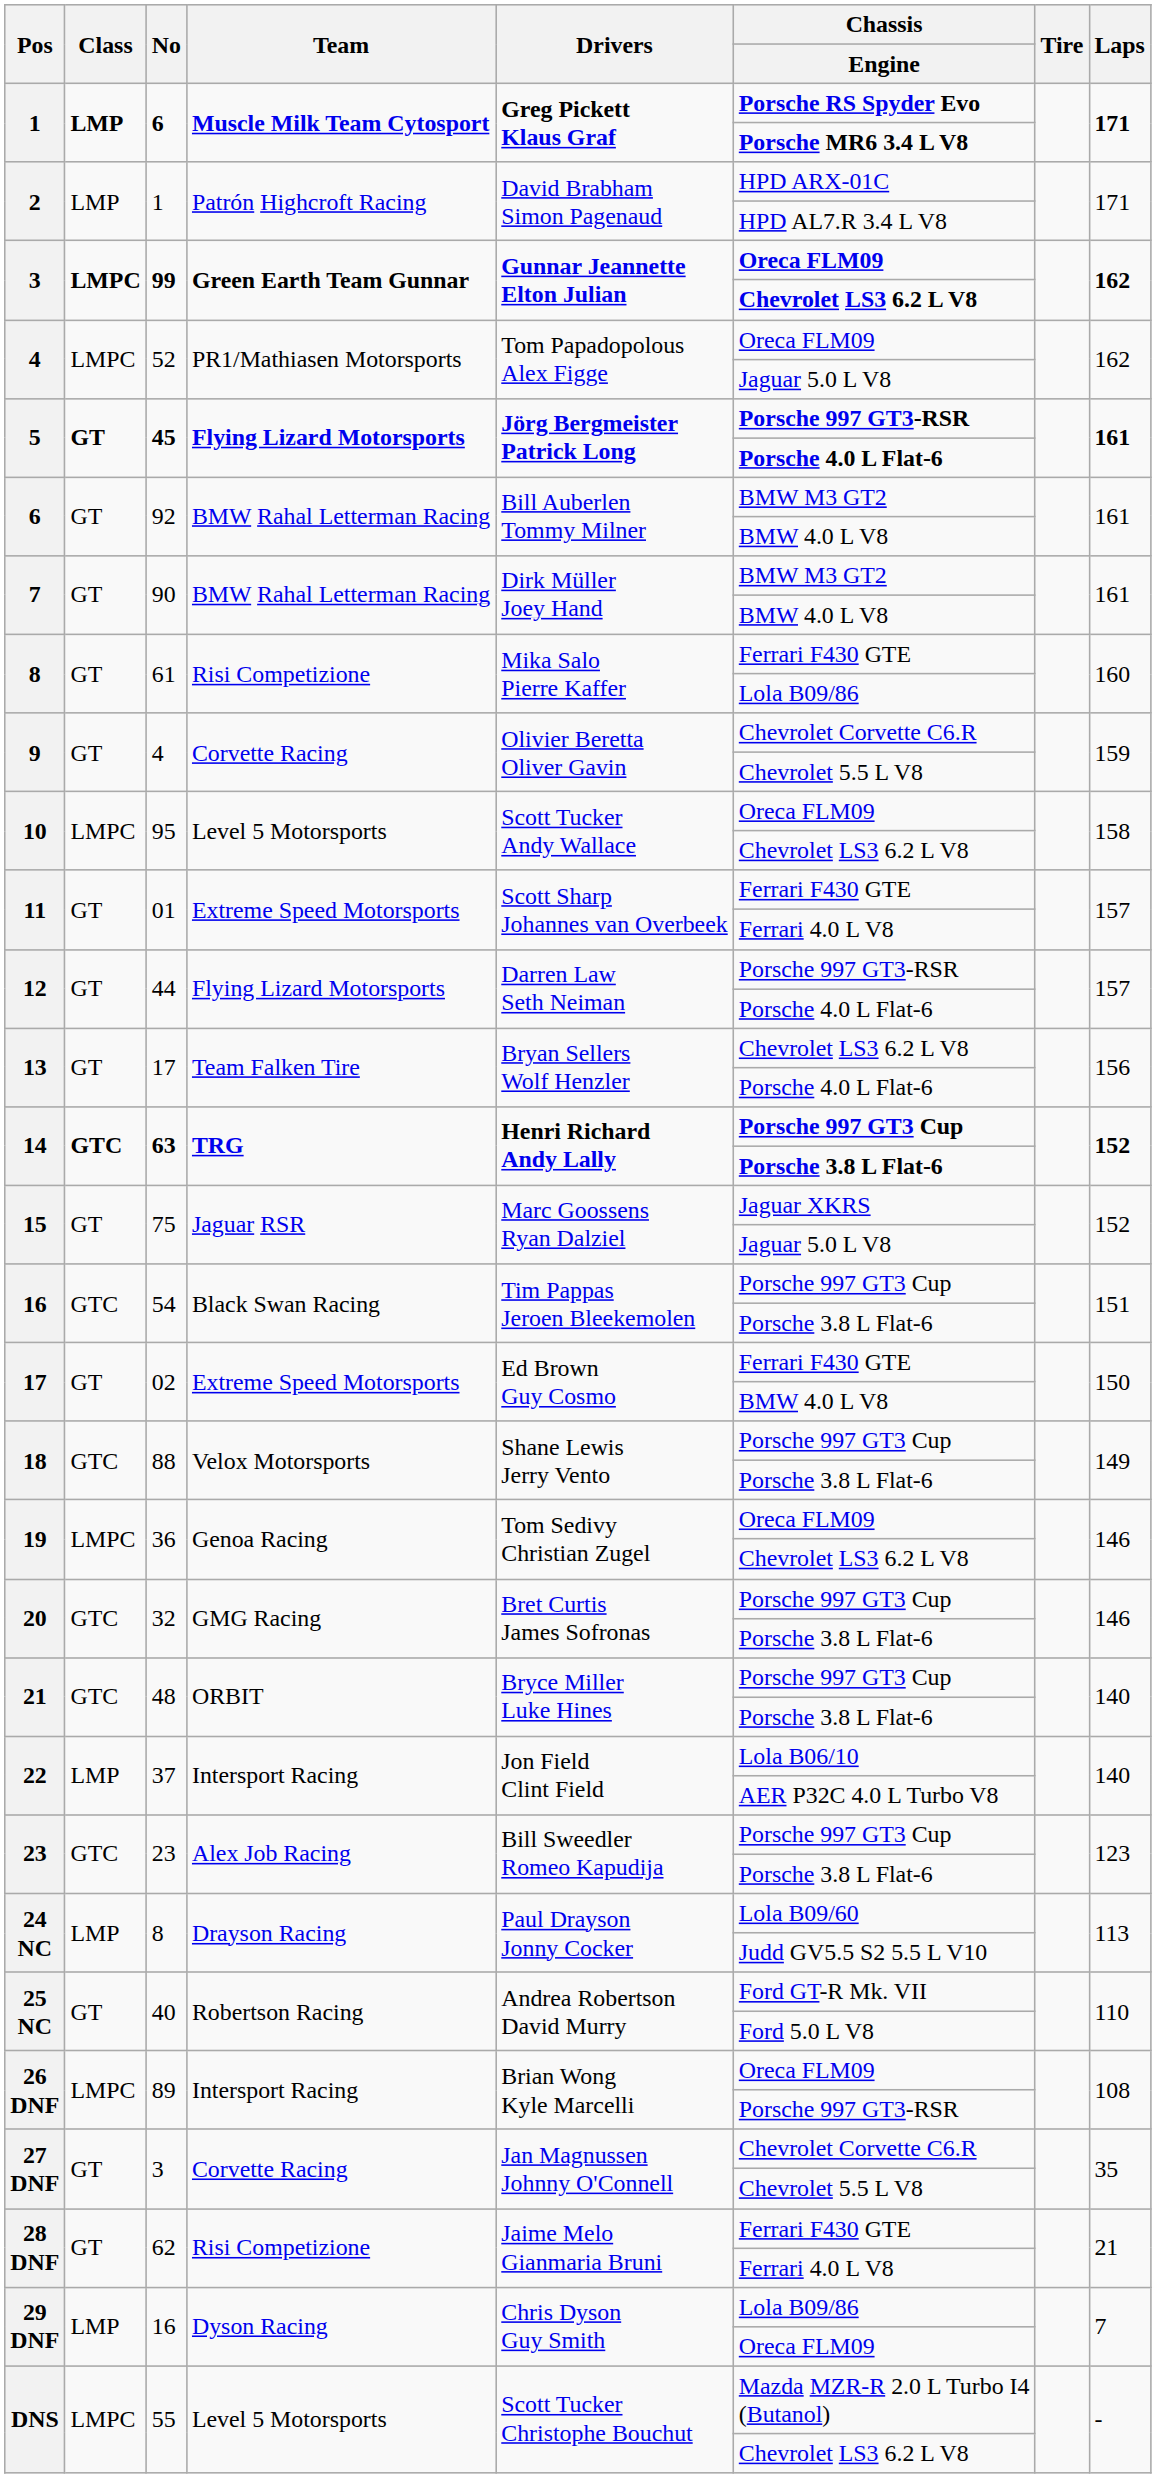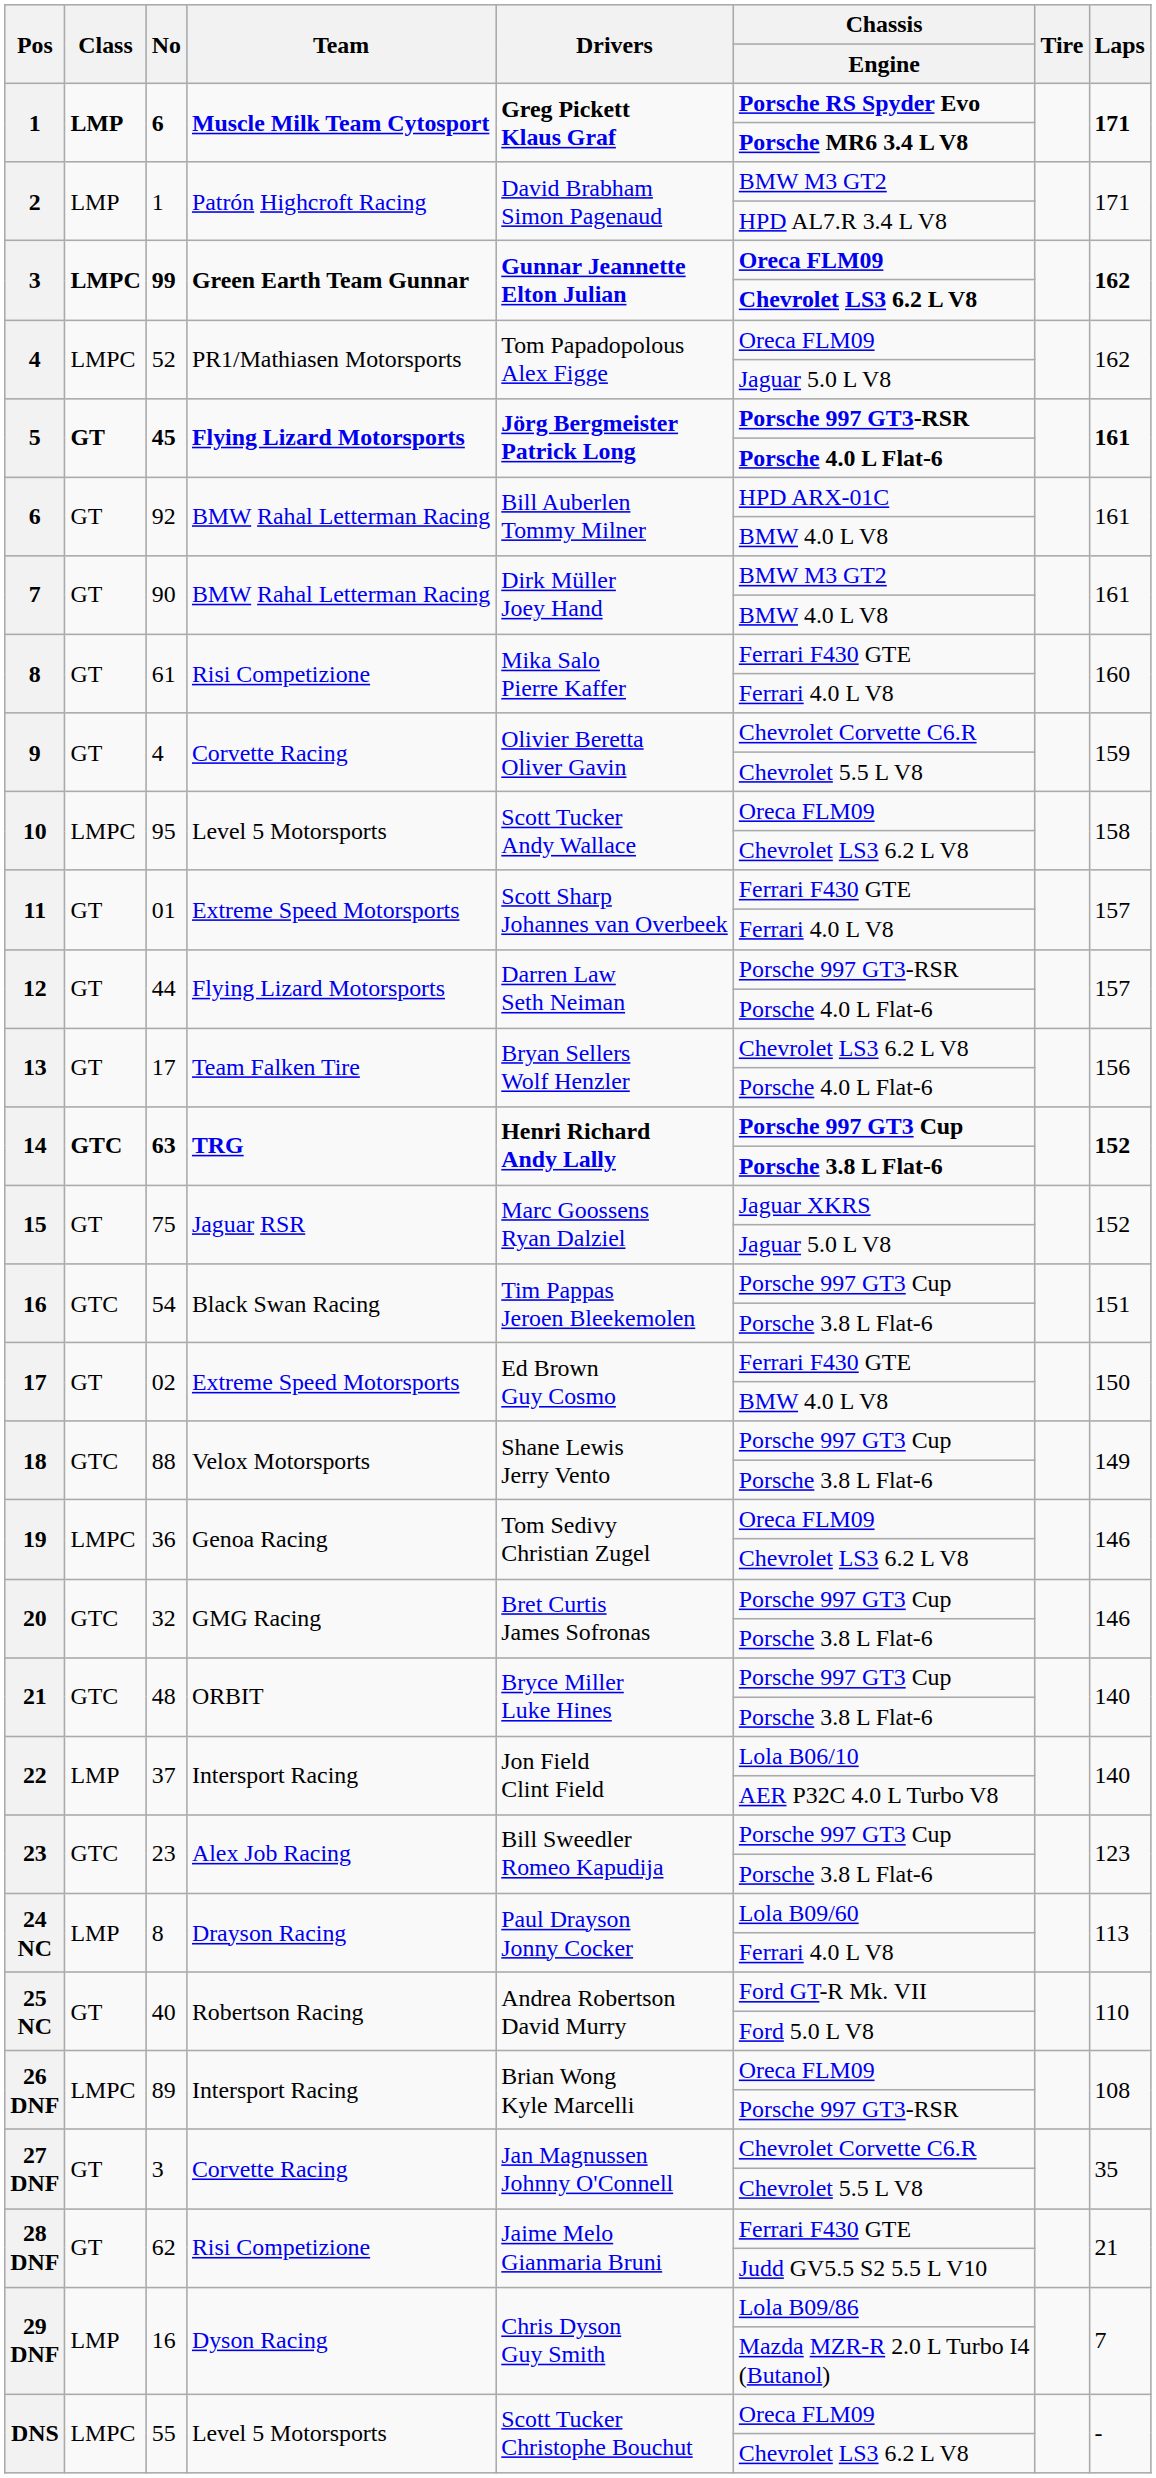(814, 181) HPD ARX-01C -> (813, 181) BMW M3 GT2
(813, 496) BMW M3 GT2 -> (814, 496) HPD ARX-01C
(799, 693) Lola B09/86 -> (816, 693) Ferrari 4.0 L V8
(863, 1952) Judd GV5.5 S2 5.5 L V10 -> (816, 1952) Ferrari 4.0 L V8
(816, 2267) Ferrari 4.0 L V8 -> (863, 2267) Judd GV5.5 S2 5.5 L V10
(807, 2345) Oreca FLM09 -> (884, 2360) Mazda MZR-R 2.0 L Turbo I4 (Butanol)
(884, 2399) Mazda MZR-R 2.0 L Turbo I4 (Butanol) -> (807, 2413) Oreca FLM09
